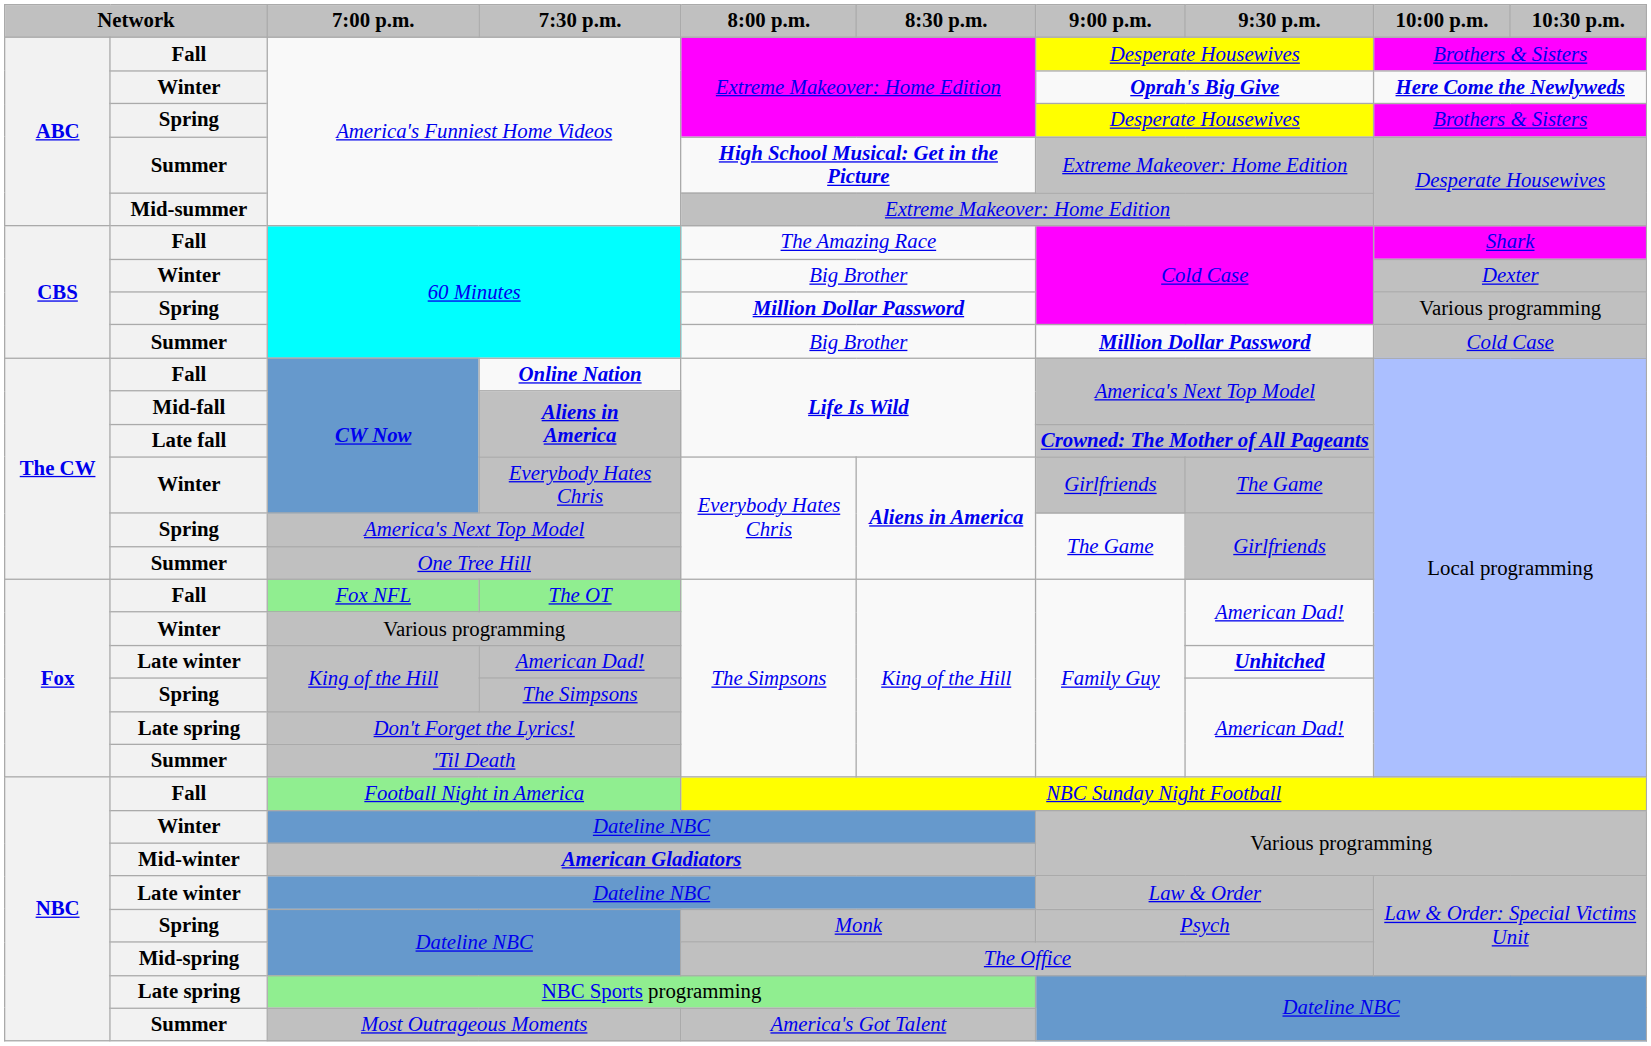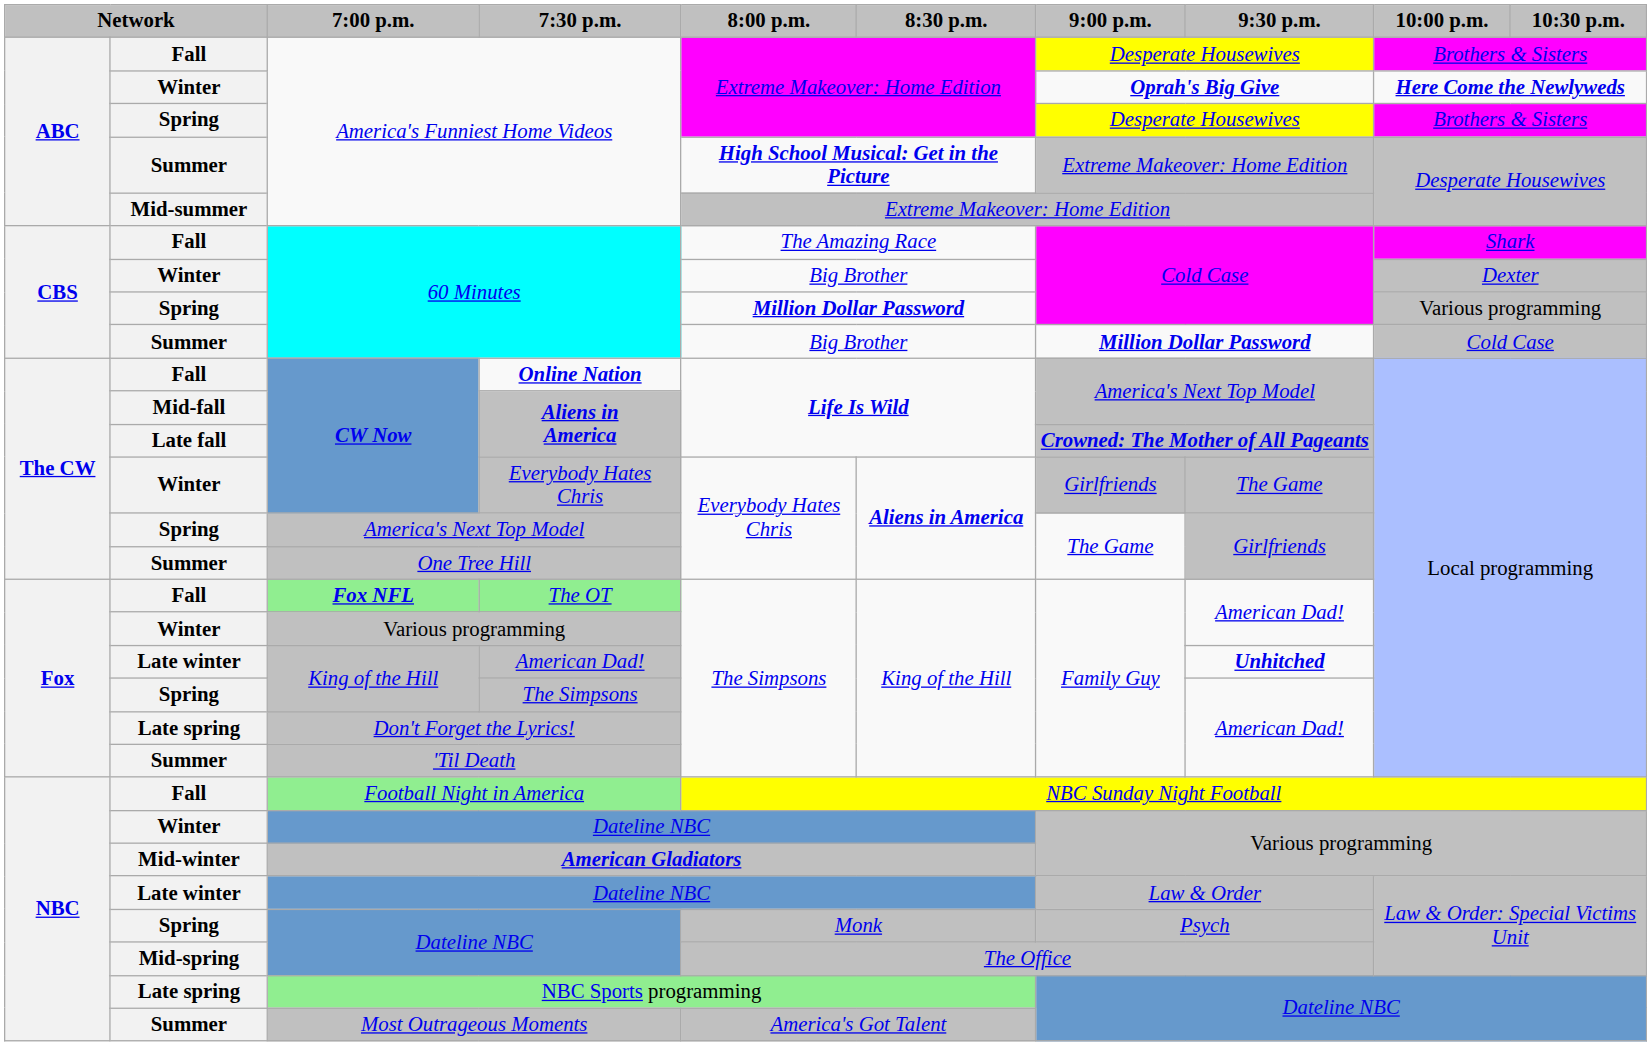(373, 595) normal -> (373, 595) bold
